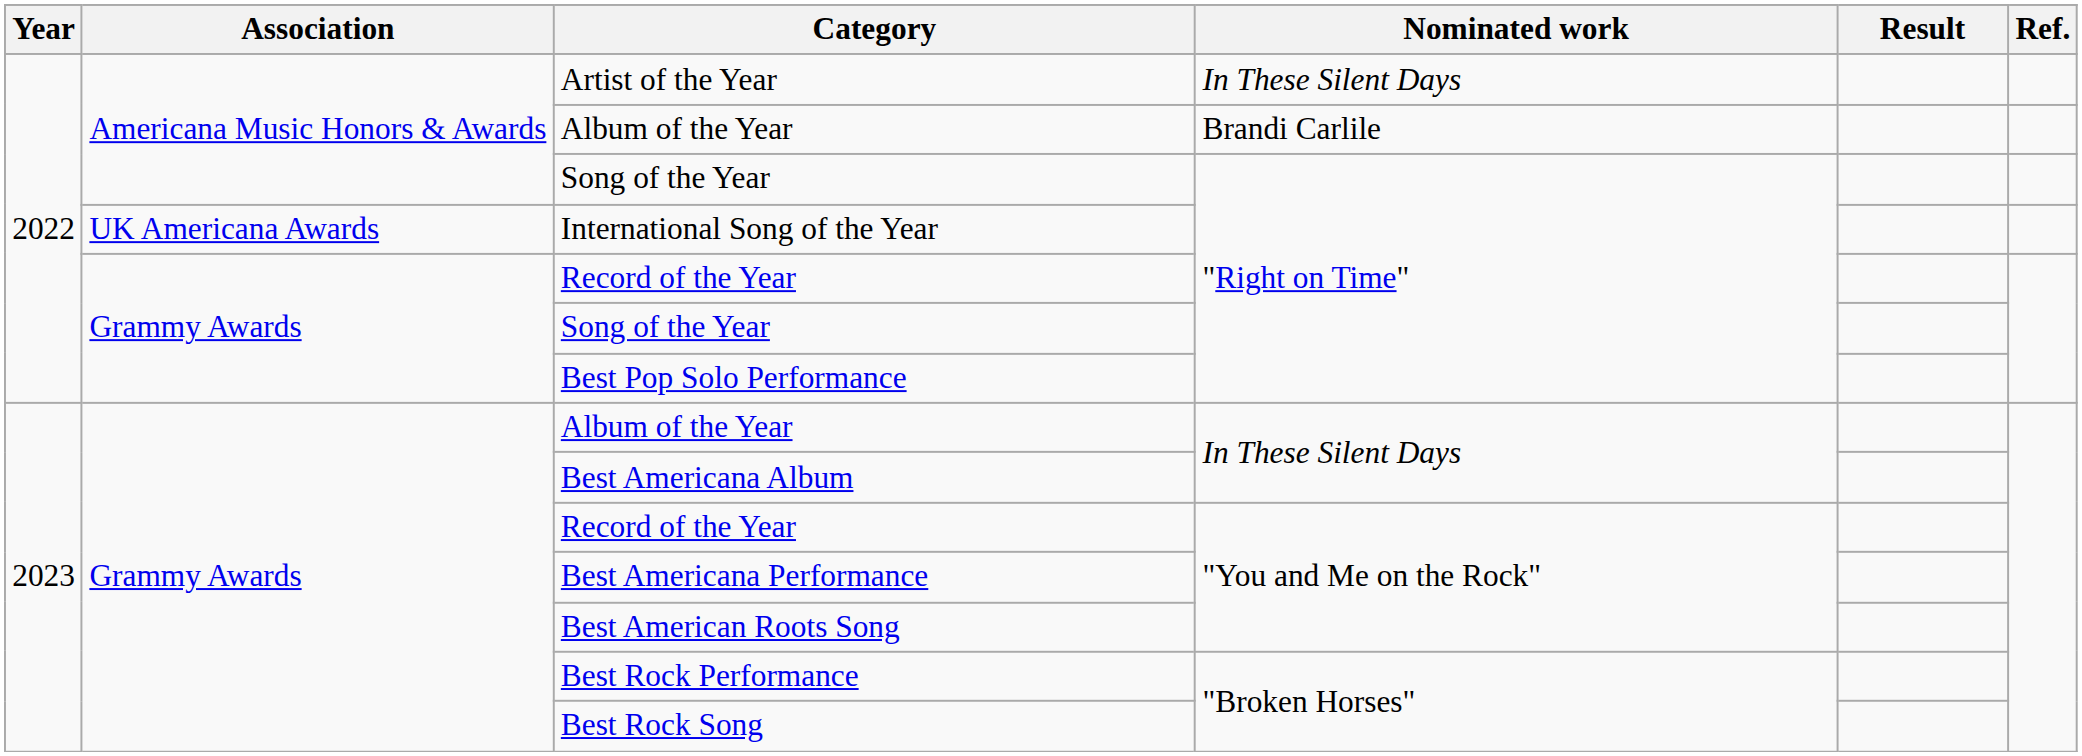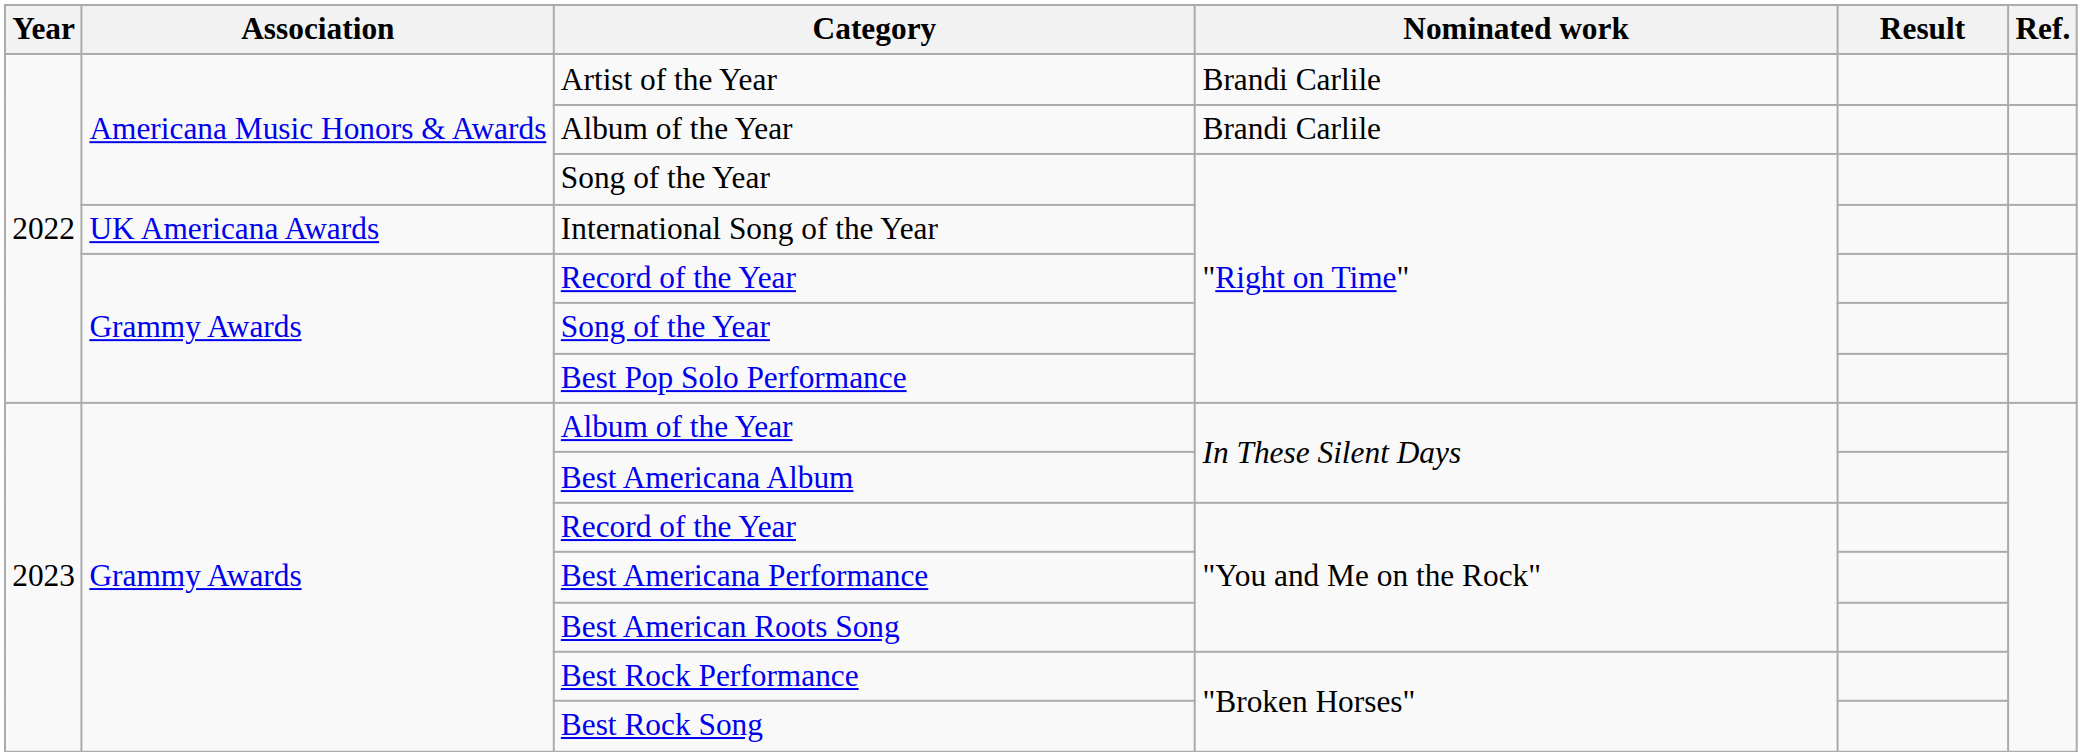(1332, 79) In These Silent Days -> (1292, 79) Brandi Carlile
